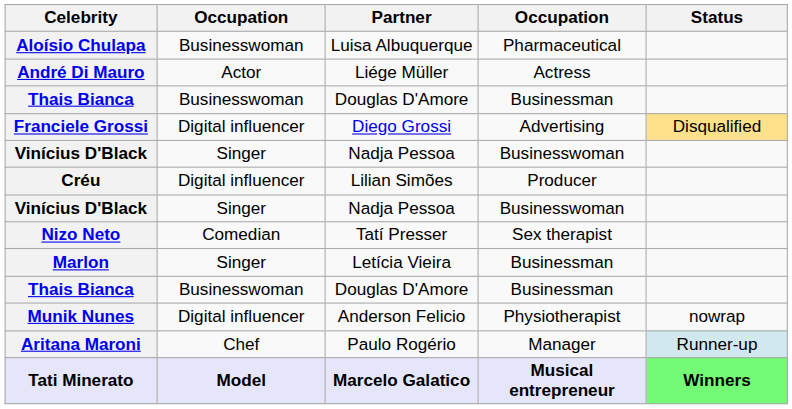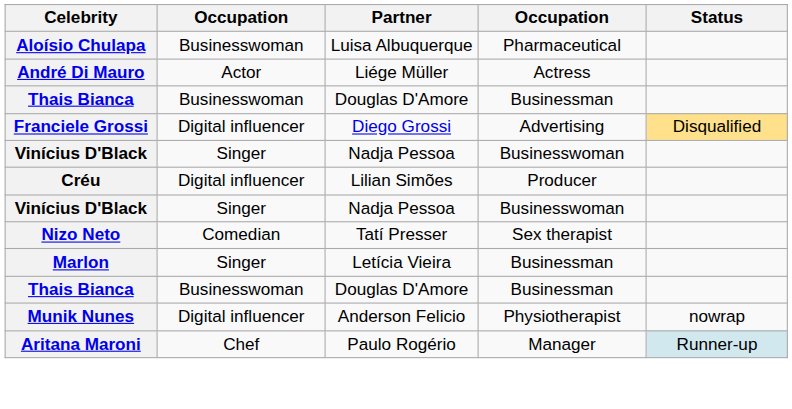- row: (81, 380)
